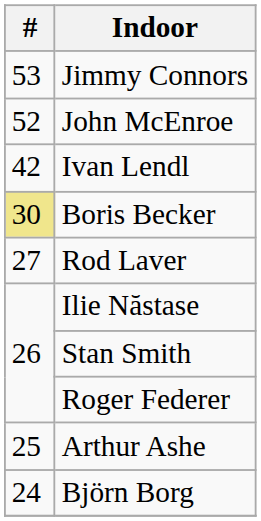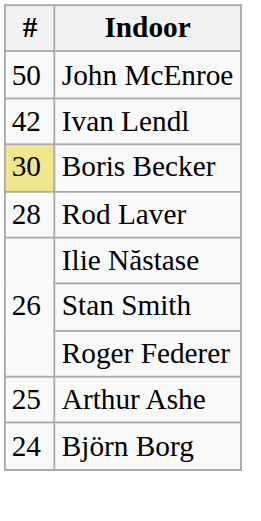- row: (155, 74)
(26, 120) 52 -> (26, 74) 50
(26, 260) 27 -> (26, 213) 28
